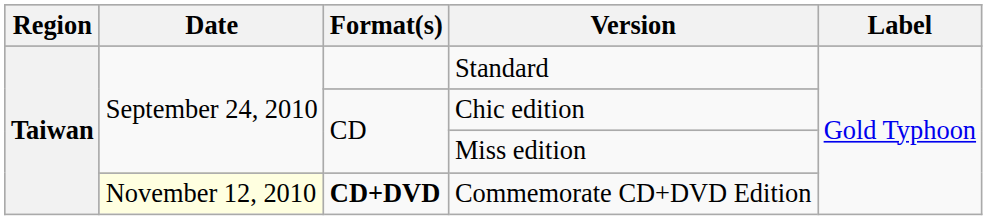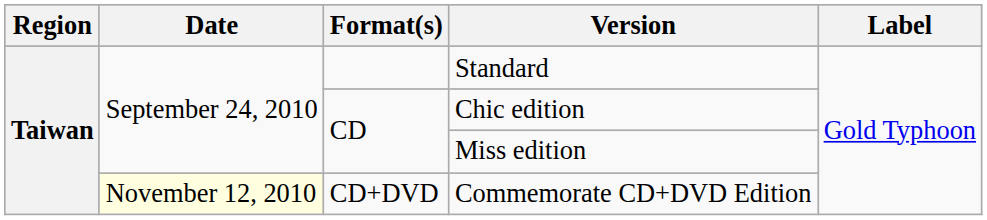(385, 192) bold -> (384, 192) normal
